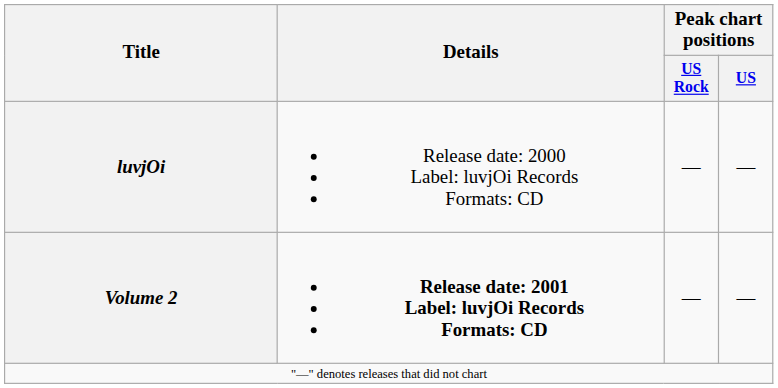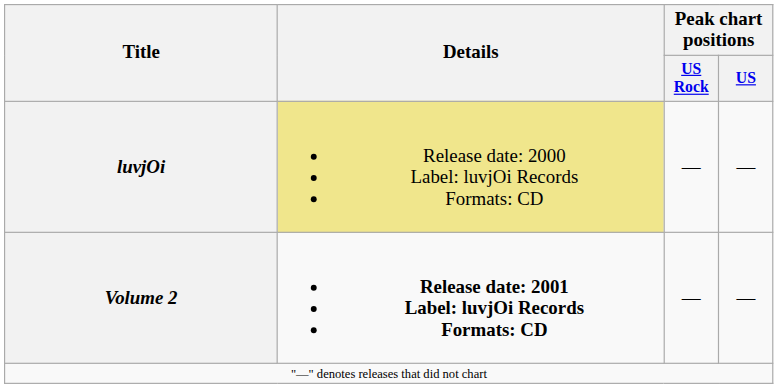(471, 177) no background -> (471, 177) khaki background
